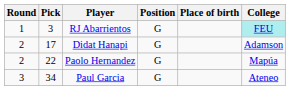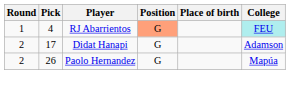(51, 28) 3 -> (51, 28) 4
(158, 28) no background -> (158, 28) lightsalmon background
(51, 61) 22 -> (51, 61) 26
- row: (100, 77)
